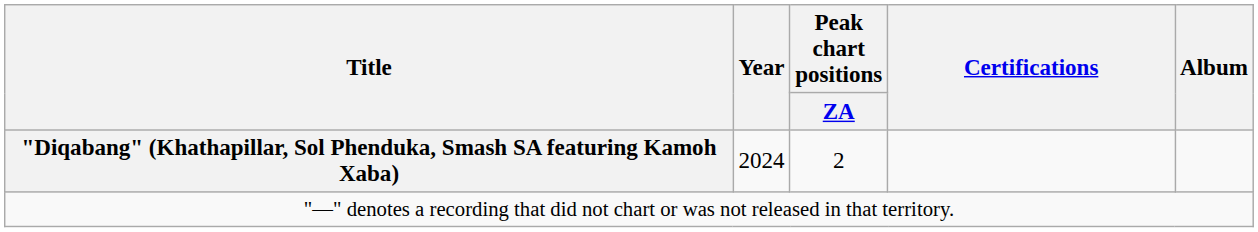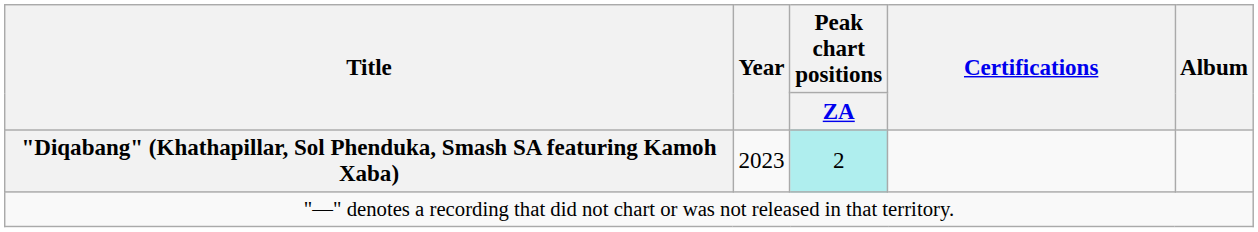(762, 160) 2024 -> (762, 160) 2023
(839, 160) no background -> (839, 160) paleturquoise background
